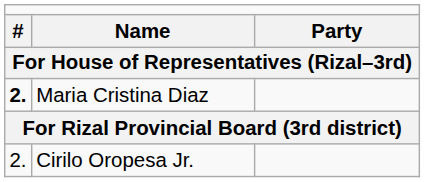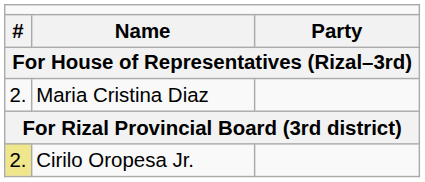(18, 95) bold -> (18, 95) normal
(18, 160) no background -> (18, 160) khaki background
